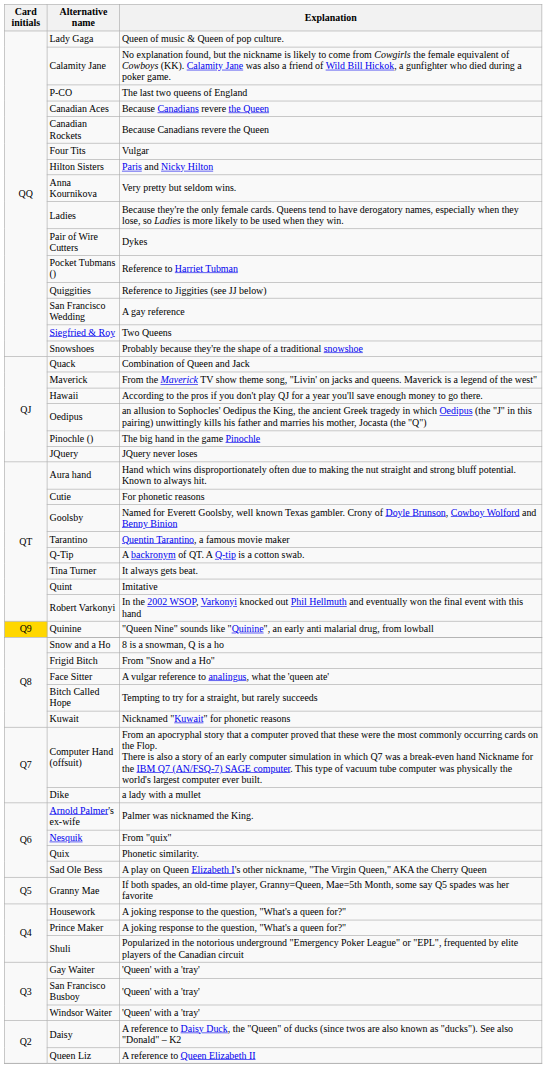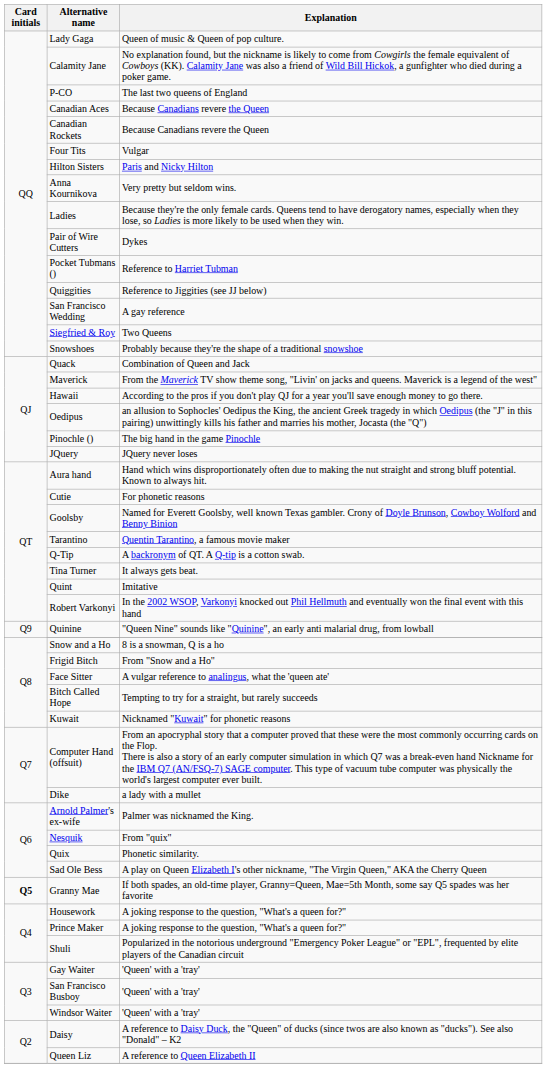(26, 629) gold background -> (26, 629) no background
(26, 890) normal -> (26, 890) bold
